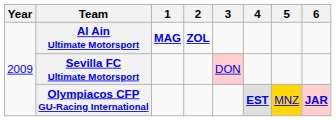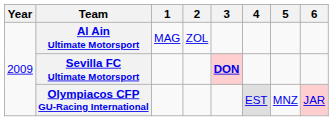(168, 38) bold -> (167, 38) normal
(198, 38) bold -> (197, 38) normal
(228, 69) normal -> (227, 69) bold
(257, 100) bold -> (256, 100) normal
(287, 100) gold background -> (285, 100) no background
(316, 100) bold -> (314, 100) normal
